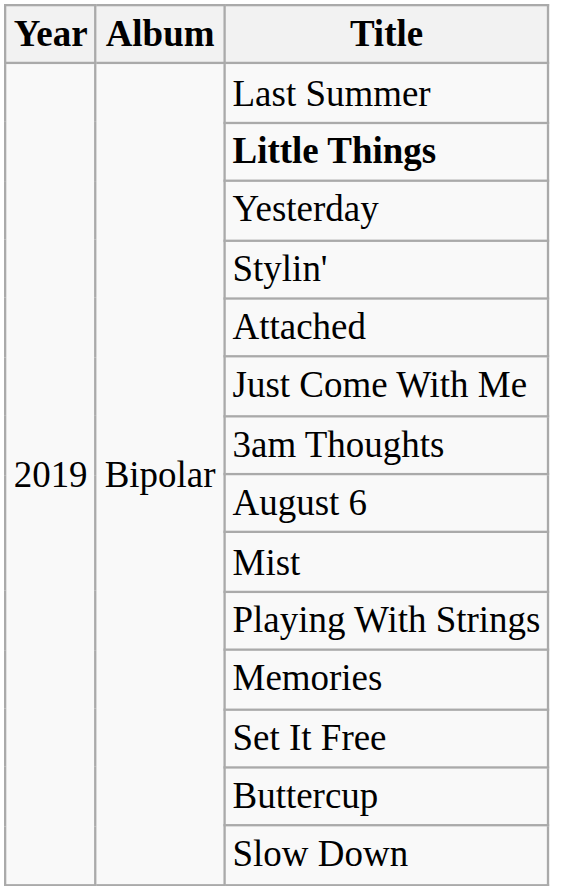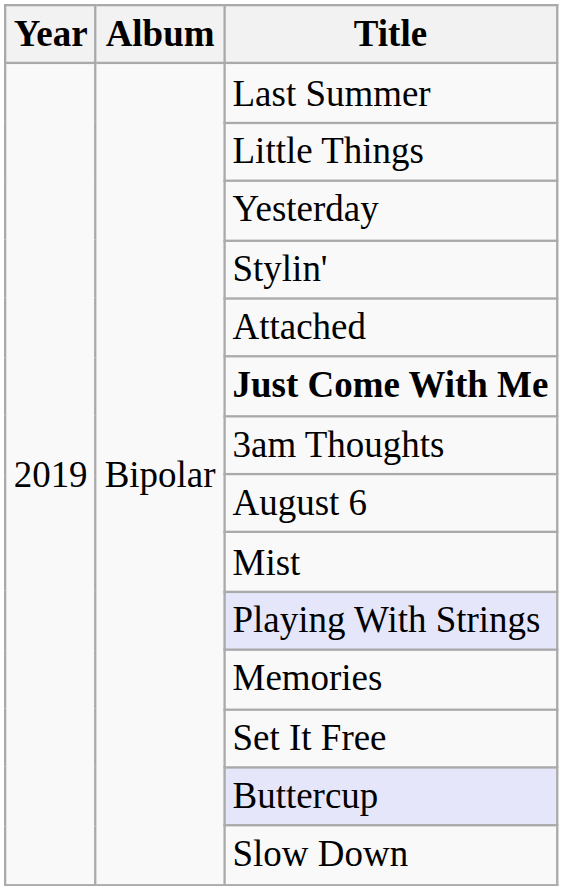(334, 151) bold -> (328, 151) normal
(380, 385) normal -> (390, 385) bold
(387, 619) no background -> (387, 619) lavender background
(305, 795) no background -> (305, 795) lavender background
